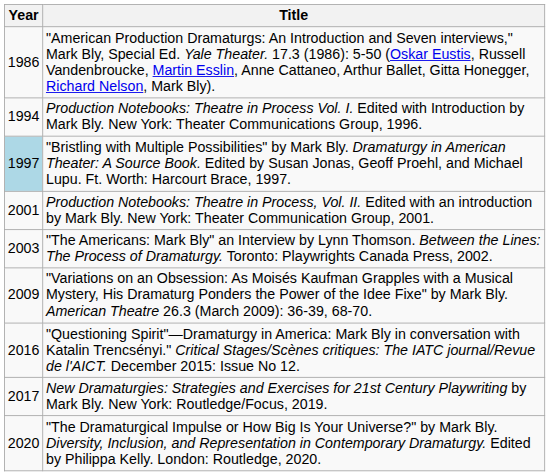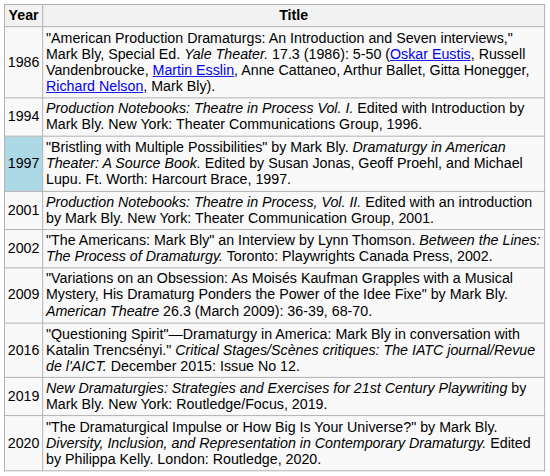(24, 248) 2003 -> (24, 248) 2002
(24, 396) 2017 -> (24, 396) 2019
